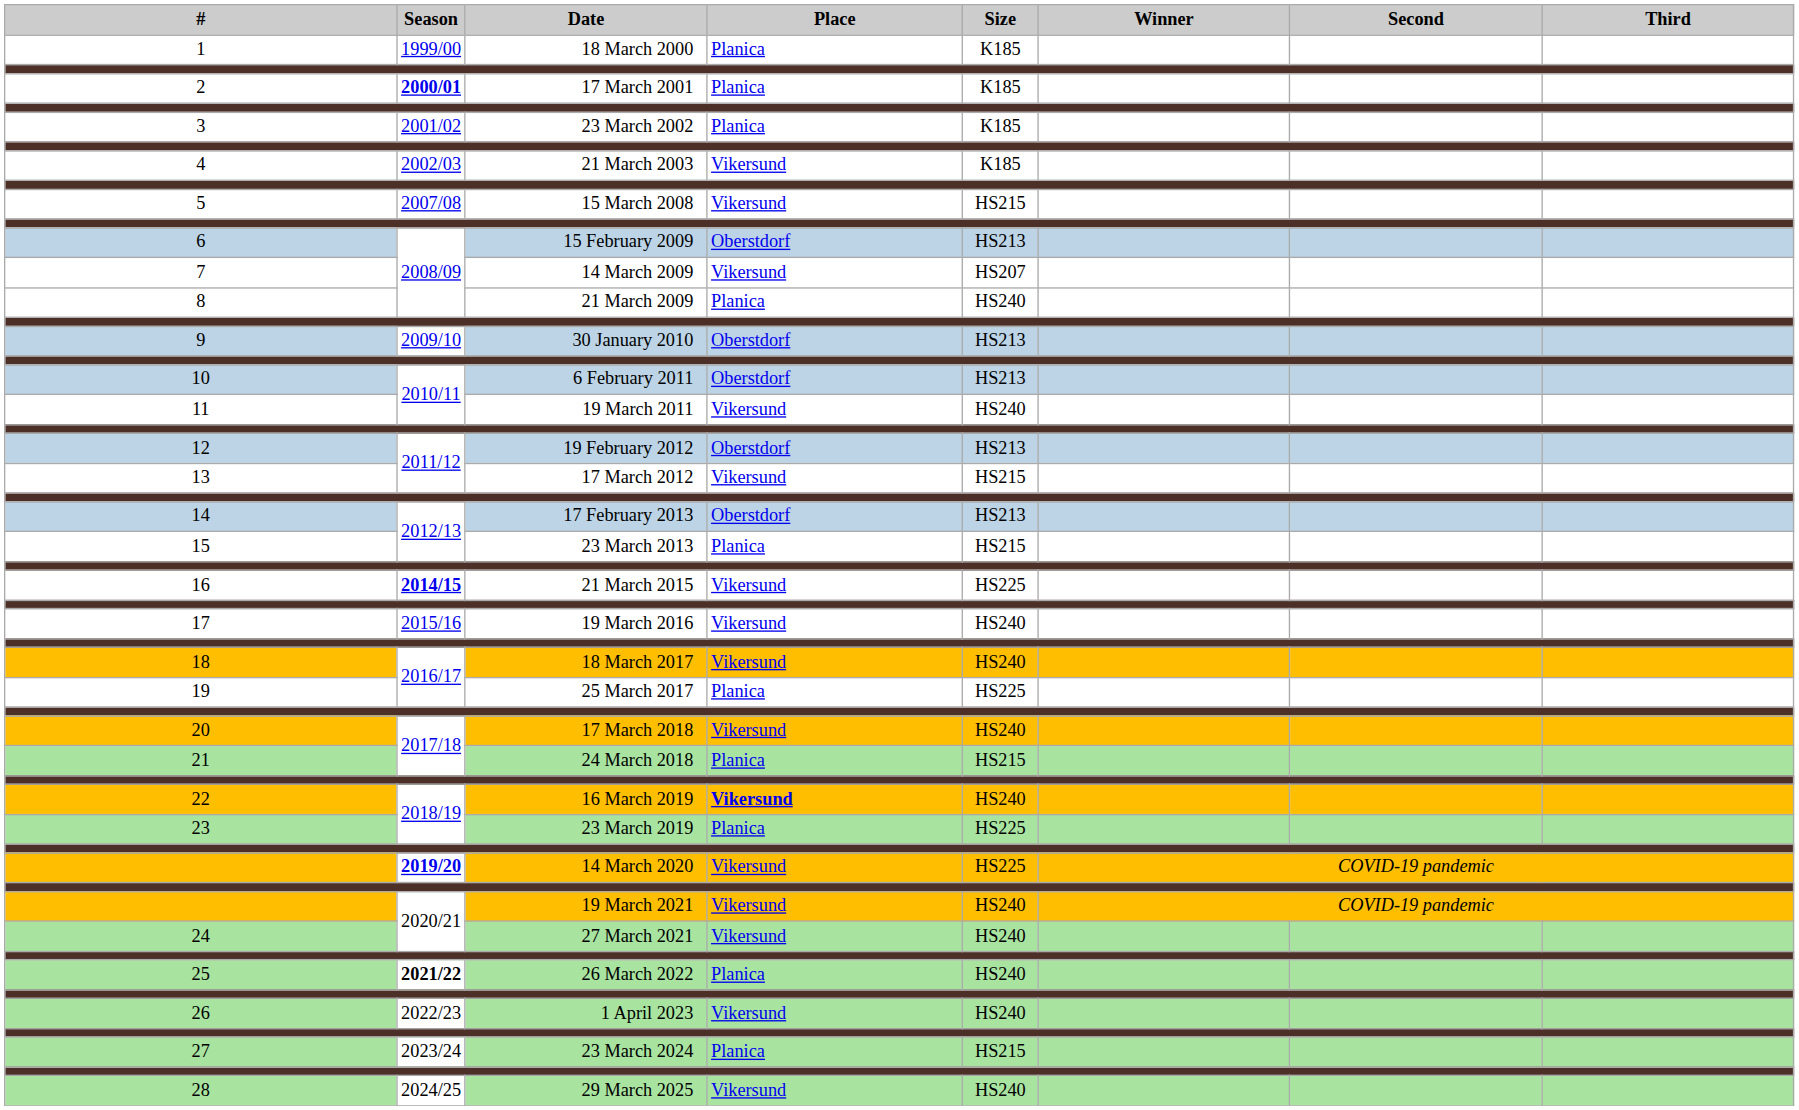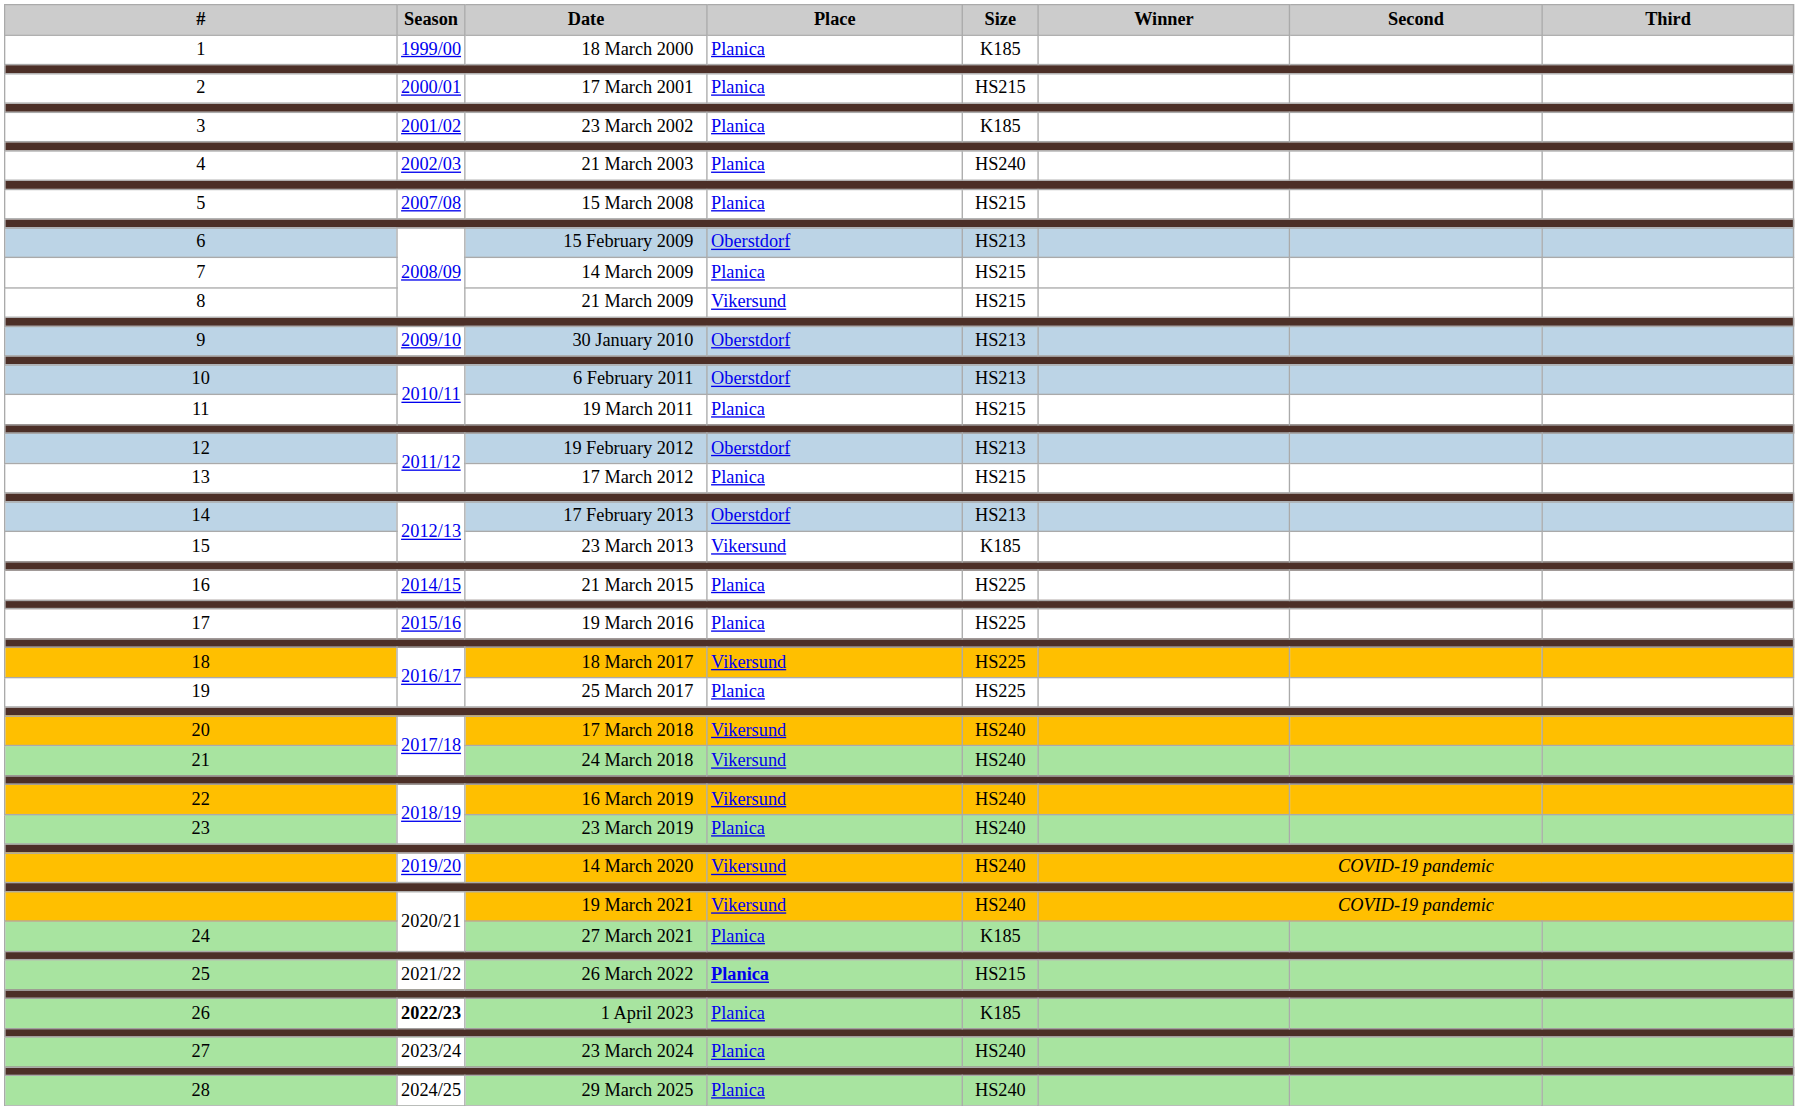(431, 87) bold -> (431, 87) normal
(1000, 87) K185 -> (1000, 87) HS215
(749, 164) Vikersund -> (738, 164) Planica
(1000, 164) K185 -> (1000, 164) HS240
(749, 203) Vikersund -> (738, 203) Planica
(749, 271) Vikersund -> (738, 271) Planica
(1000, 271) HS207 -> (1000, 271) HS215
(738, 301) Planica -> (749, 301) Vikersund
(1000, 301) HS240 -> (1000, 301) HS215
(749, 408) Vikersund -> (738, 408) Planica
(1000, 408) HS240 -> (1000, 408) HS215
(749, 477) Vikersund -> (738, 477) Planica
(738, 545) Planica -> (749, 545) Vikersund
(1000, 545) HS215 -> (1000, 545) K185
(431, 584) bold -> (431, 584) normal
(749, 584) Vikersund -> (738, 584) Planica
(749, 623) Vikersund -> (738, 623) Planica
(1000, 623) HS240 -> (1000, 623) HS225
(1000, 661) HS240 -> (1000, 661) HS225
(738, 760) Planica -> (749, 760) Vikersund
(1000, 760) HS215 -> (1000, 760) HS240
(752, 798) bold -> (749, 798) normal
(1000, 828) HS225 -> (1000, 828) HS240
(431, 867) bold -> (431, 867) normal
(1000, 867) HS225 -> (1000, 867) HS240
(749, 935) Vikersund -> (738, 935) Planica
(1000, 935) HS240 -> (1000, 935) K185
(431, 974) bold -> (431, 974) normal
(738, 974) normal -> (740, 974) bold
(1000, 974) HS240 -> (1000, 974) HS215
(431, 1012) normal -> (431, 1012) bold
(749, 1012) Vikersund -> (738, 1012) Planica
(1000, 1012) HS240 -> (1000, 1012) K185
(1000, 1051) HS215 -> (1000, 1051) HS240
(749, 1089) Vikersund -> (738, 1089) Planica
